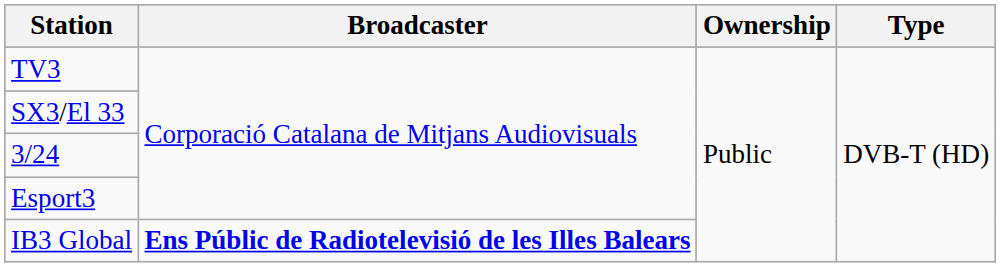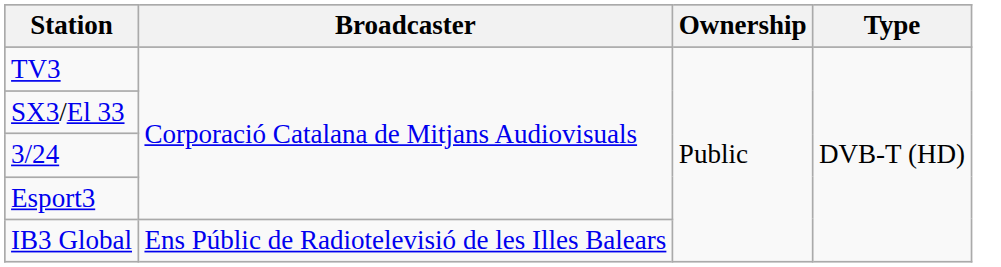(417, 240) bold -> (405, 240) normal
